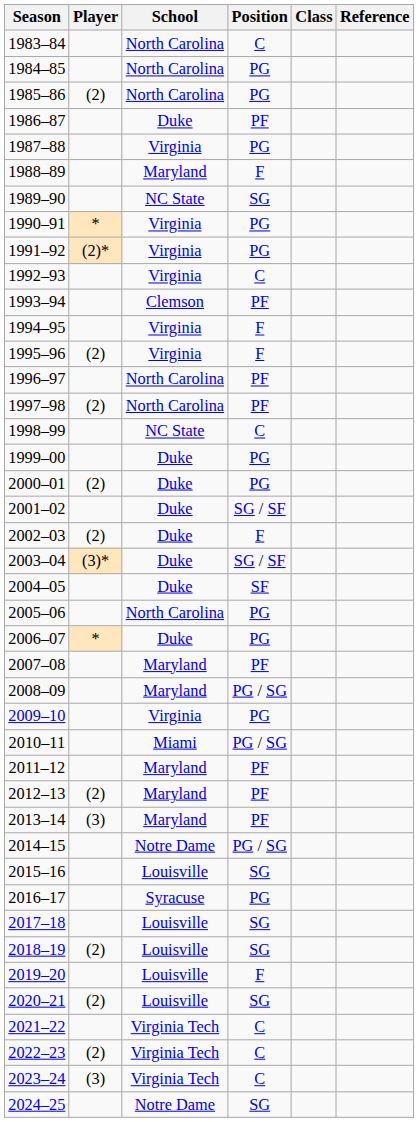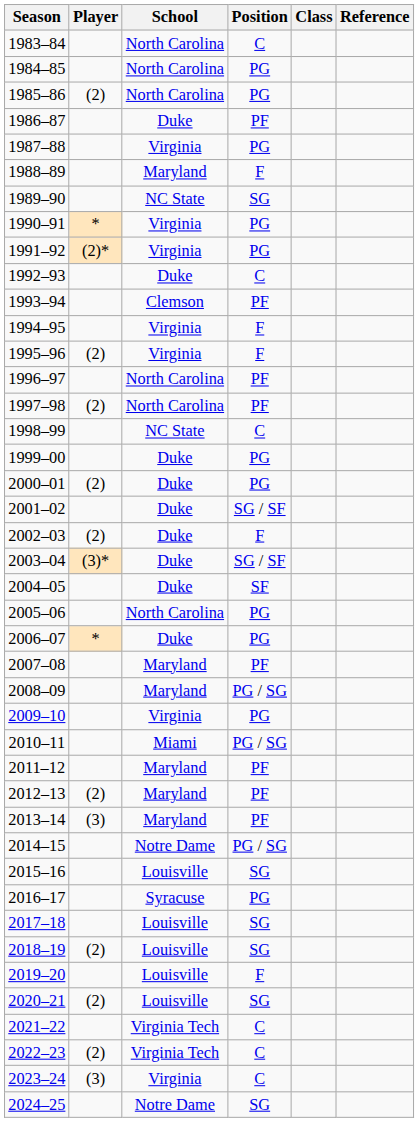(175, 276) Virginia -> (175, 276) Duke
(175, 1078) Virginia Tech -> (175, 1078) Virginia
